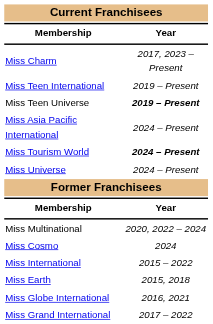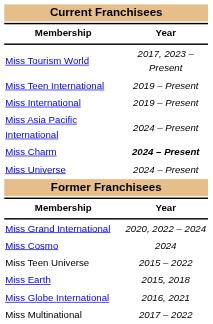(31, 61) Miss Charm -> (47, 61) Miss Tourism World
(47, 103) Miss Teen Universe -> (43, 103) Miss International
(166, 103) bold -> (166, 103) normal
(47, 152) Miss Tourism World -> (31, 152) Miss Charm
(44, 228) Miss Multinational -> (58, 228) Miss Grand International
(43, 263) Miss International -> (47, 263) Miss Teen Universe
(58, 315) Miss Grand International -> (44, 315) Miss Multinational
